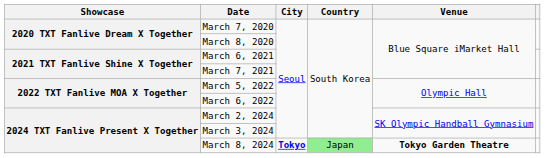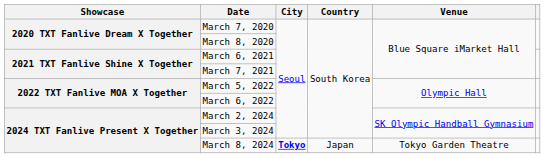(340, 145) lightgreen background -> (340, 145) no background
(454, 145) bold -> (454, 145) normal
